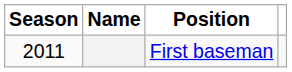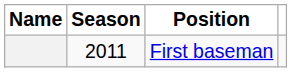columns swapped: (44, 19) <-> (114, 19)
